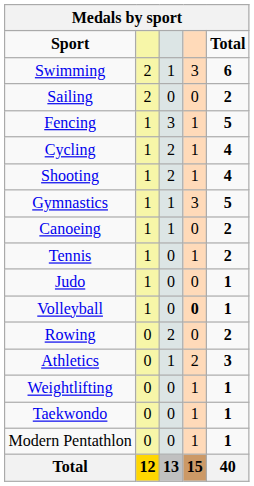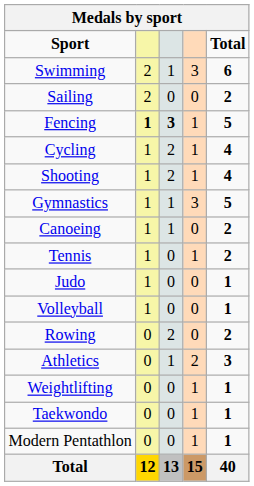(147, 123) normal -> (147, 123) bold
(171, 123) normal -> (171, 123) bold
(195, 308) bold -> (195, 308) normal
